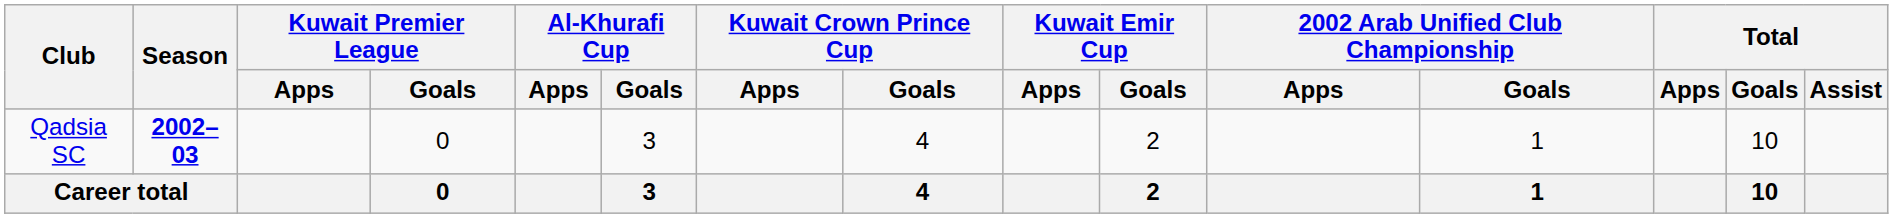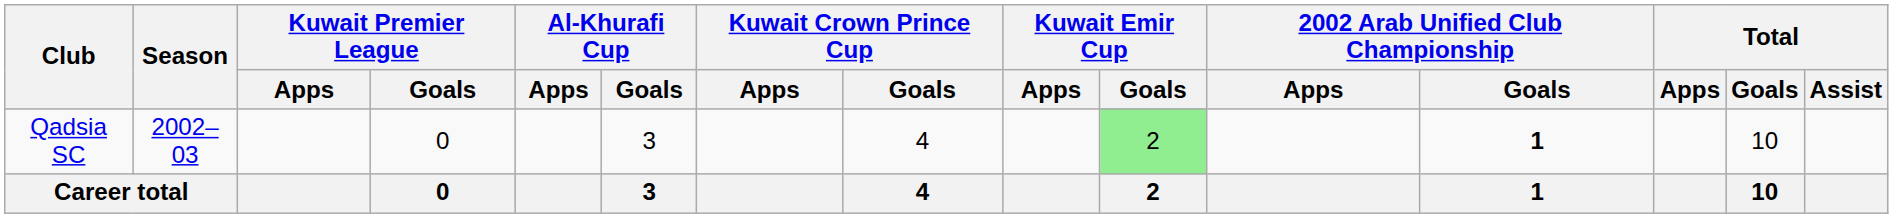(185, 141) bold -> (185, 141) normal
(1153, 141) no background -> (1153, 141) lightgreen background
(1537, 141) normal -> (1537, 141) bold
